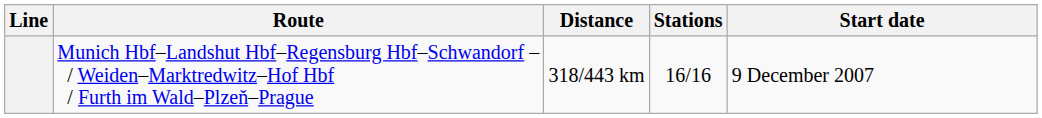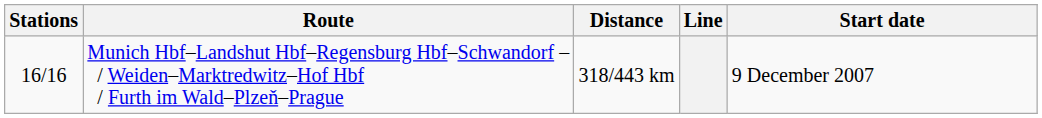columns swapped: (29, 20) <-> (688, 20)
